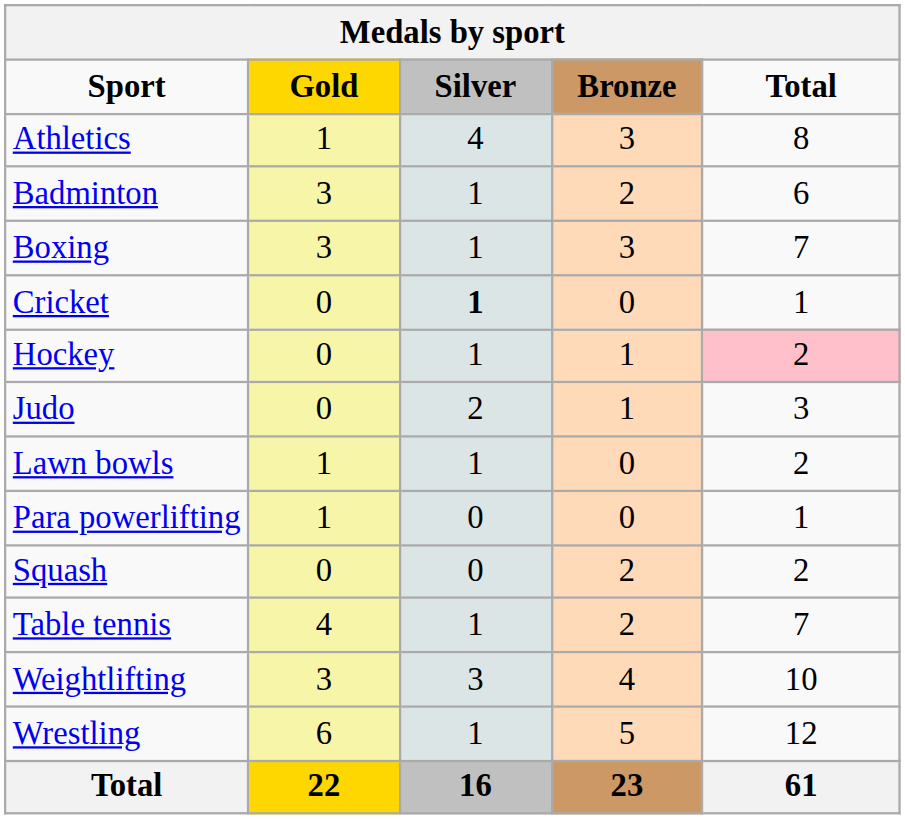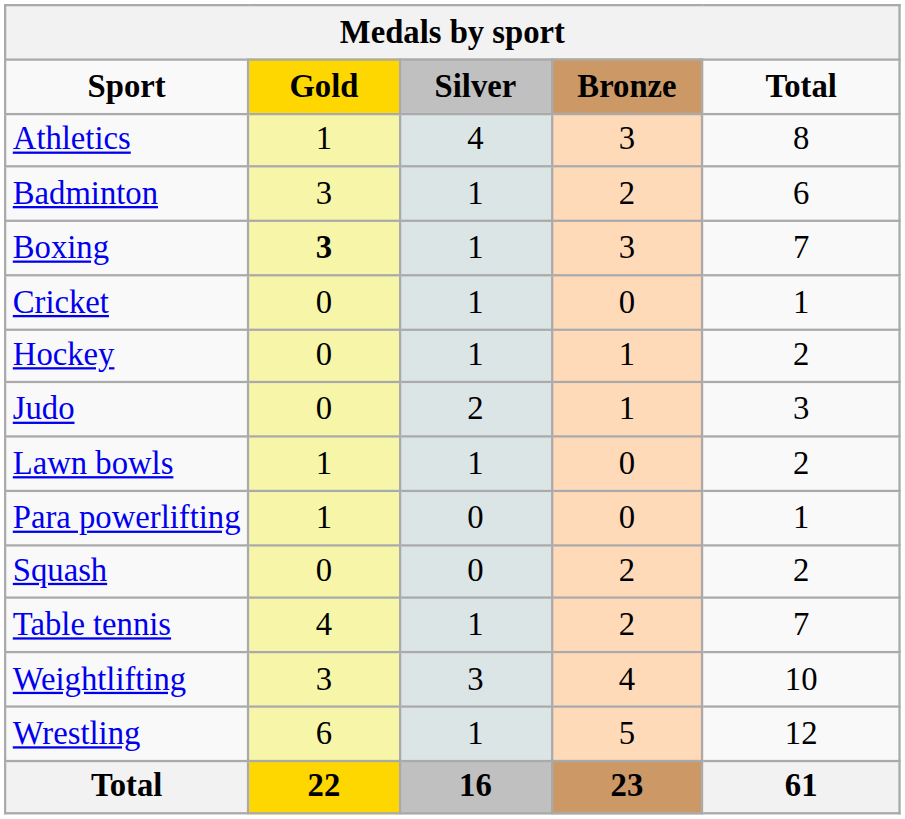(324, 247) normal -> (324, 247) bold
(475, 301) bold -> (475, 301) normal
(801, 355) pink background -> (801, 355) no background
